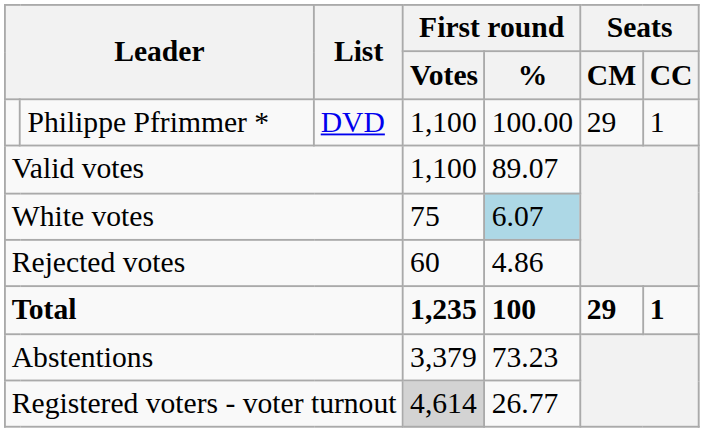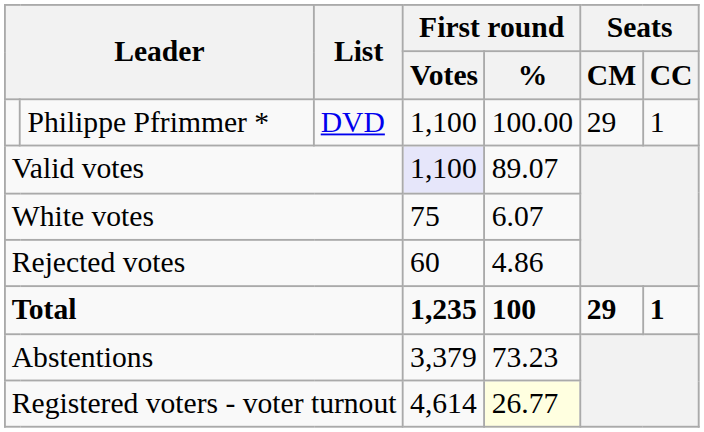(443, 168) no background -> (443, 168) lavender background
(518, 215) lightblue background -> (518, 215) no background
(443, 403) lightgrey background -> (443, 403) no background
(525, 403) no background -> (525, 403) lightyellow background
